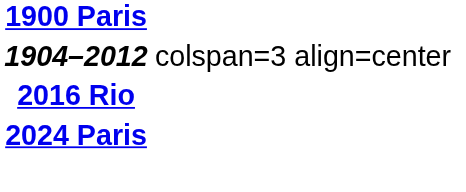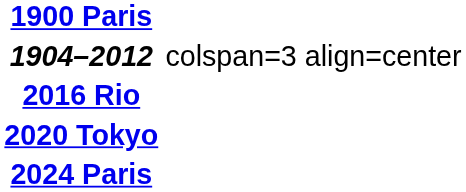+ row: (81, 135)
